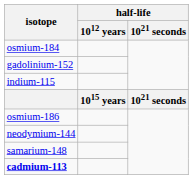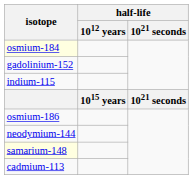(33, 48) no background -> (33, 48) lightyellow background
(37, 150) no background -> (37, 150) lightyellow background
(37, 166) bold -> (35, 166) normal
